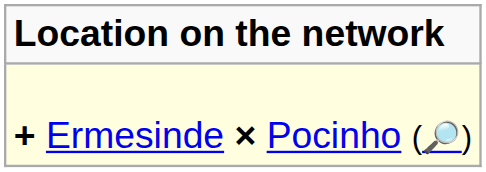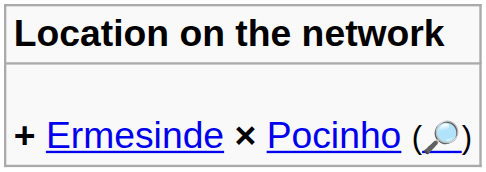(243, 135) lightyellow background -> (243, 135) no background
